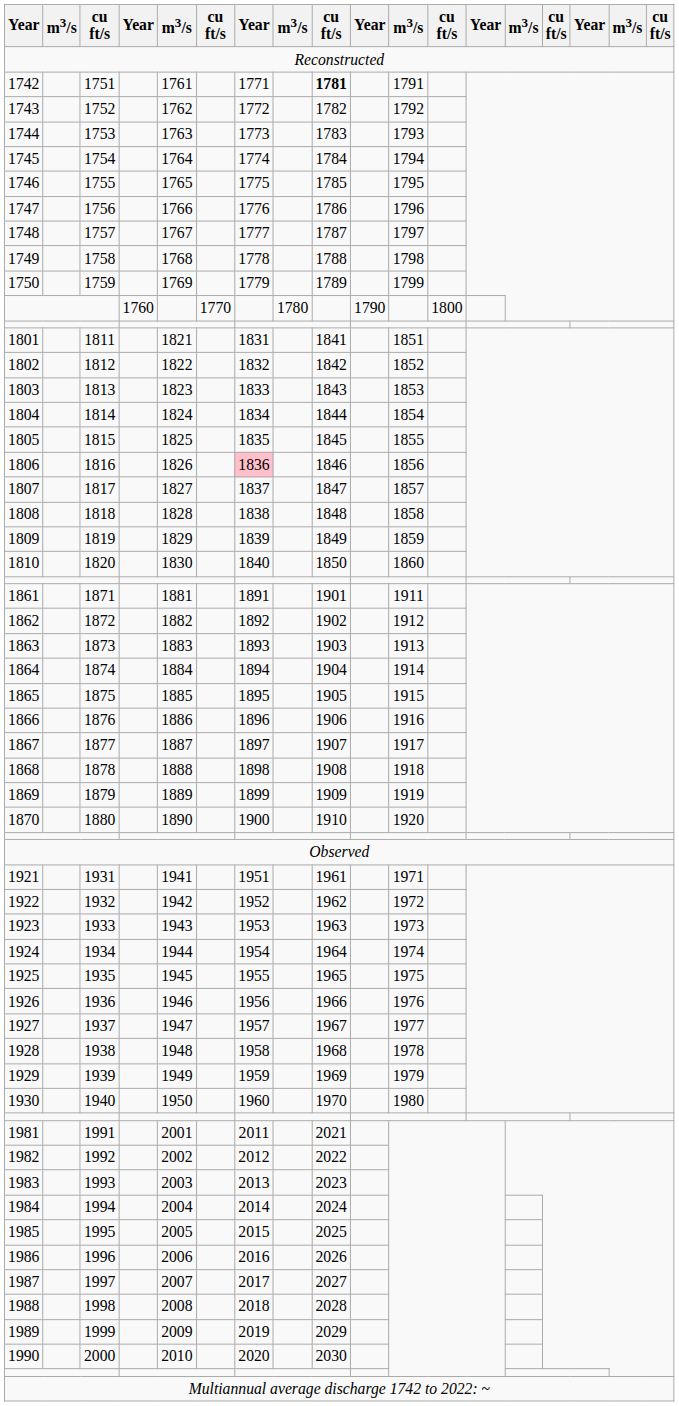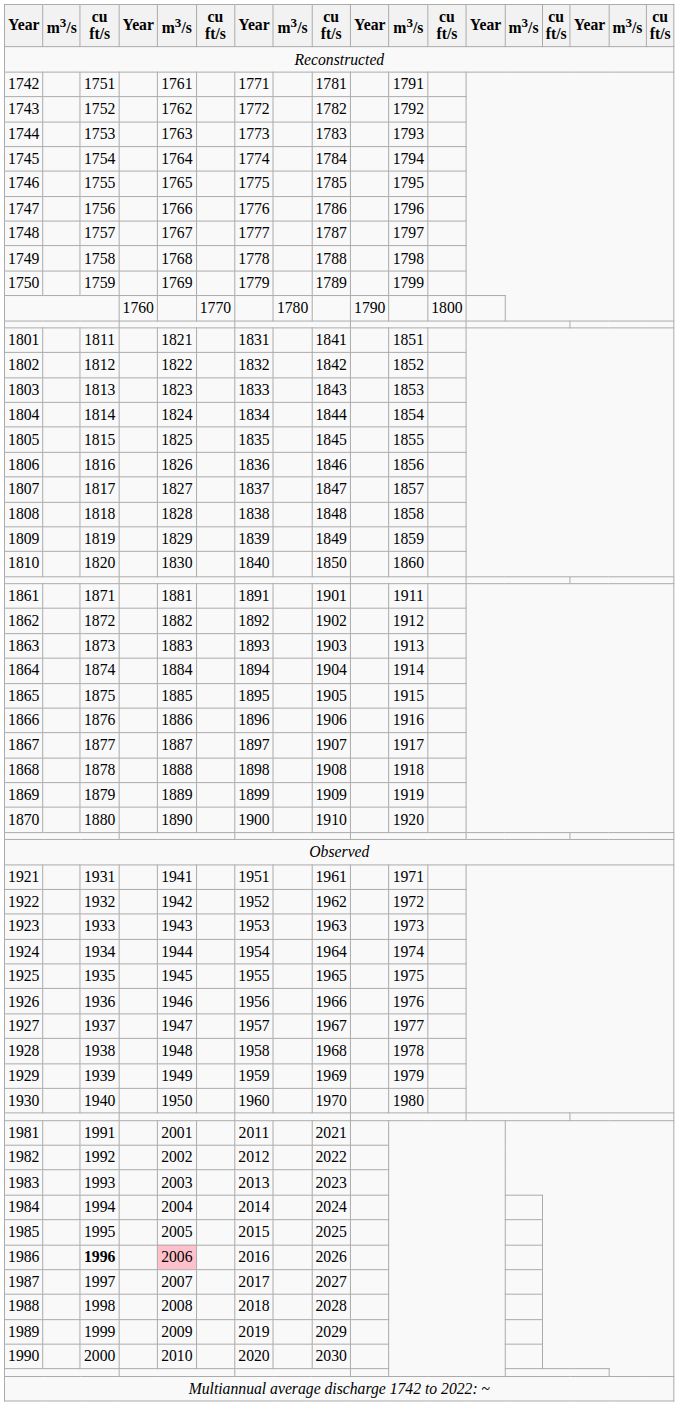(331, 84) bold -> (331, 84) normal
(254, 464) pink background -> (254, 464) no background
(100, 1257) normal -> (100, 1257) bold
(177, 1257) no background -> (177, 1257) pink background
